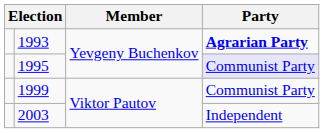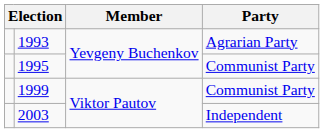(257, 41) bold -> (252, 41) normal
(260, 66) lavender background -> (260, 66) no background
